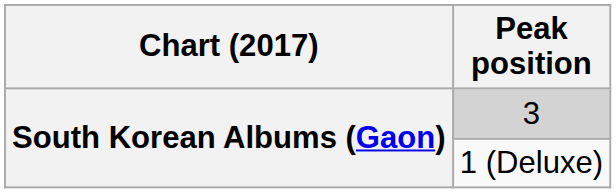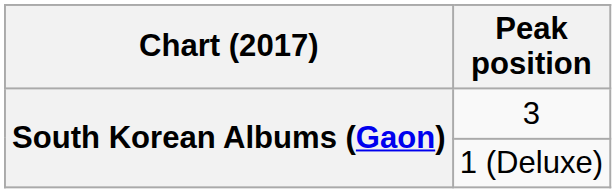(531, 113) lightgrey background -> (531, 113) no background
